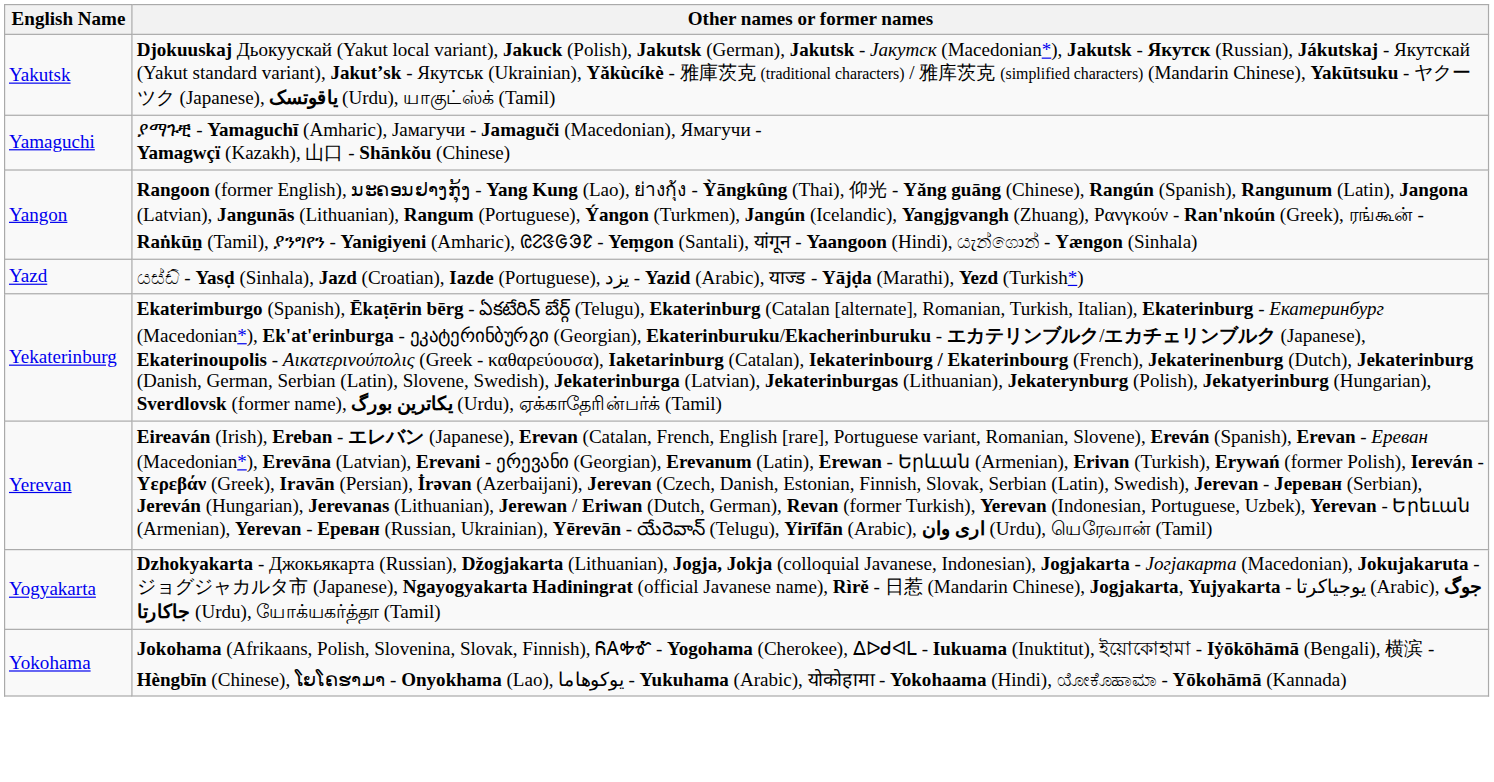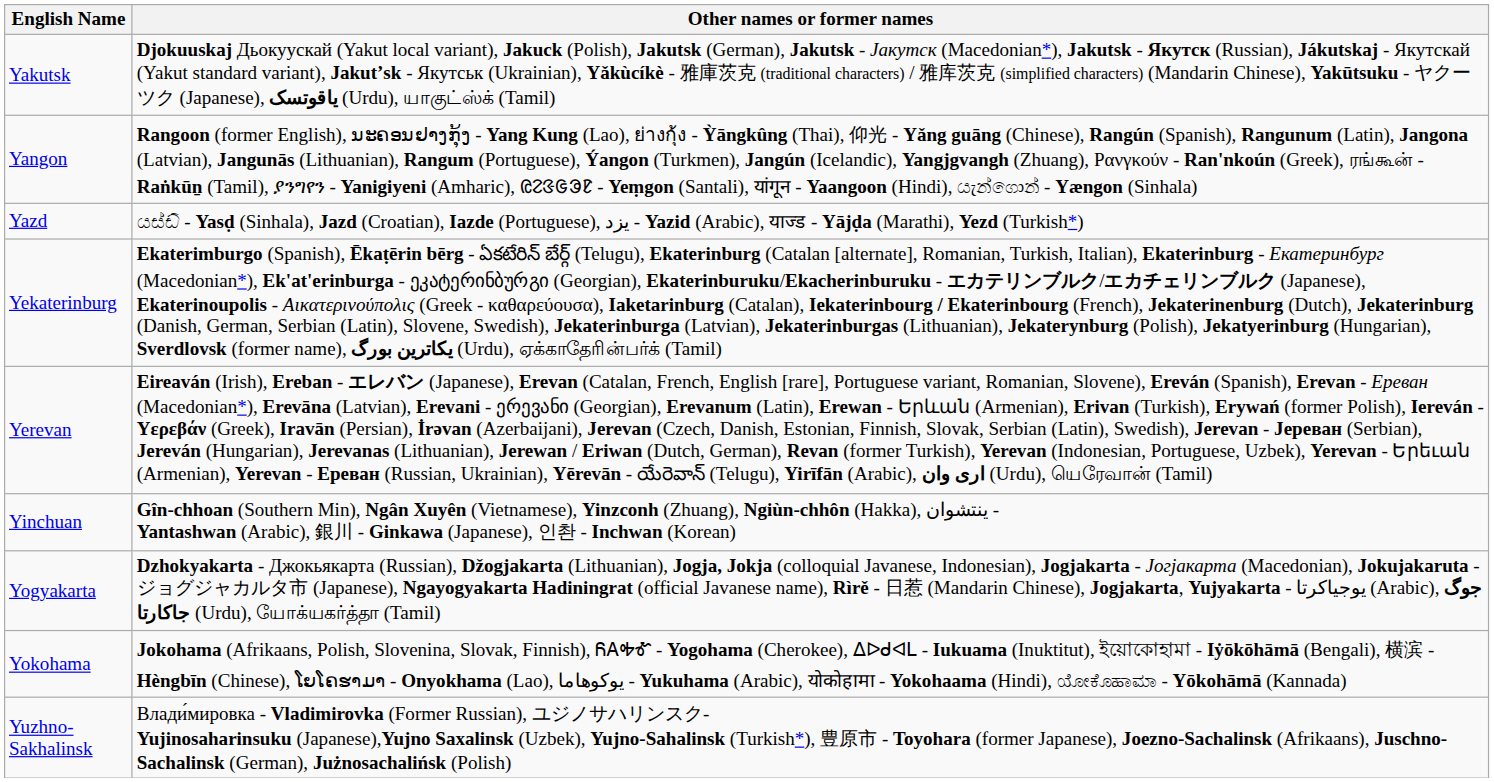- row: (52, 142)
+ row: (45, 522)
+ row: (51, 737)
